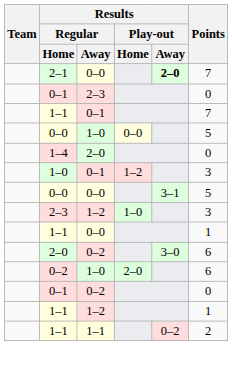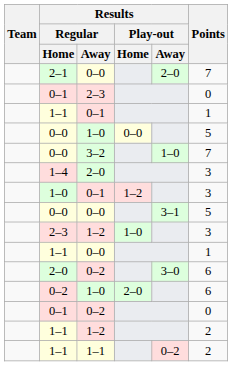(170, 73) bold -> (170, 73) normal
(208, 113) 7 -> (208, 113) 1
+ row: (58, 152)
(208, 152) 0 -> (208, 172) 3
(208, 311) 1 -> (208, 331) 2
